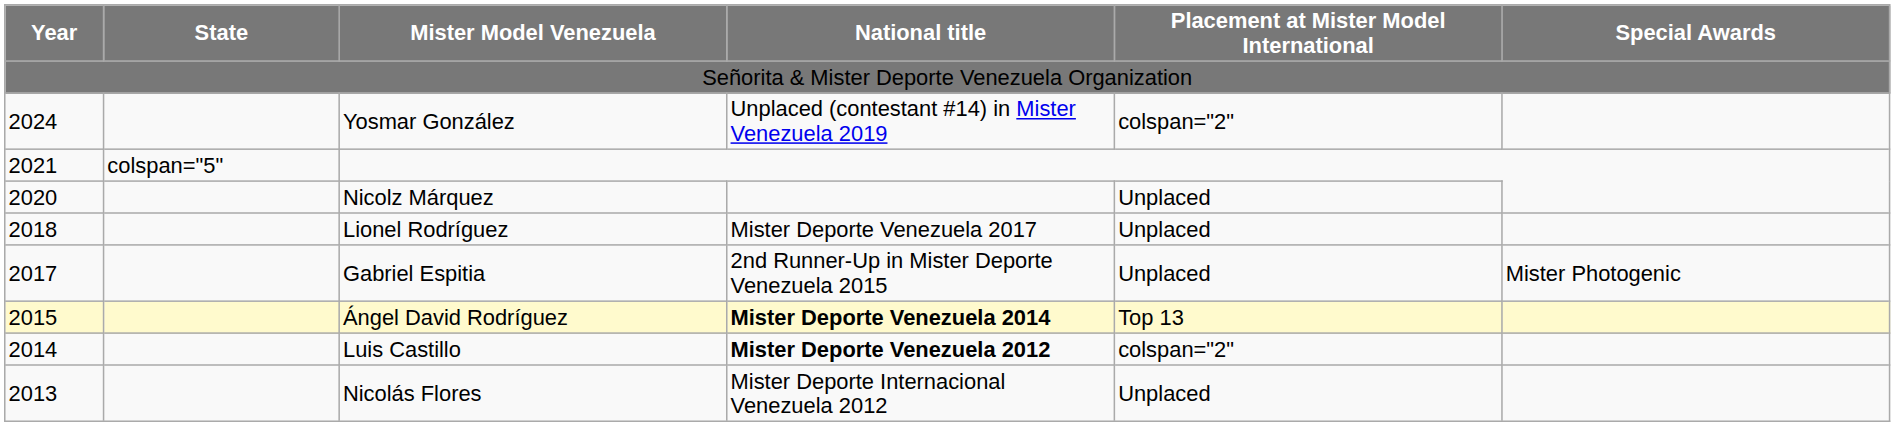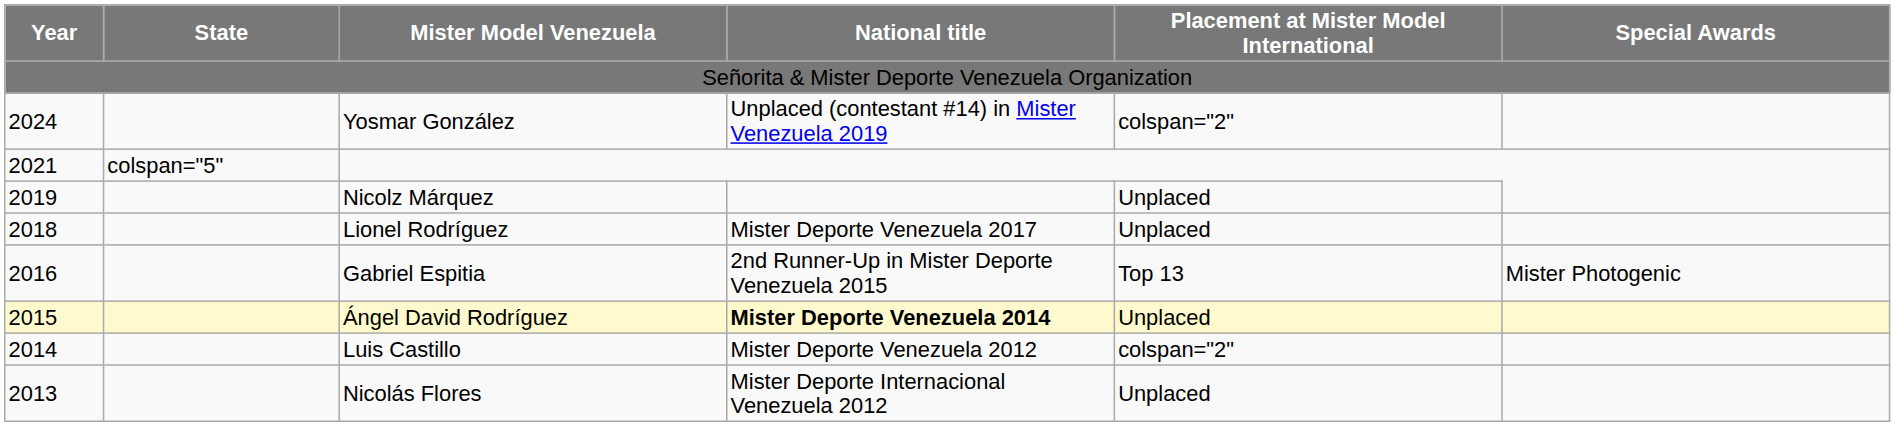(33, 197) 2020 -> (33, 197) 2019
(33, 273) 2017 -> (33, 273) 2016
(1164, 273) Unplaced -> (1151, 273) Top 13
(1151, 317) Top 13 -> (1164, 317) Unplaced
(890, 349) bold -> (884, 349) normal
